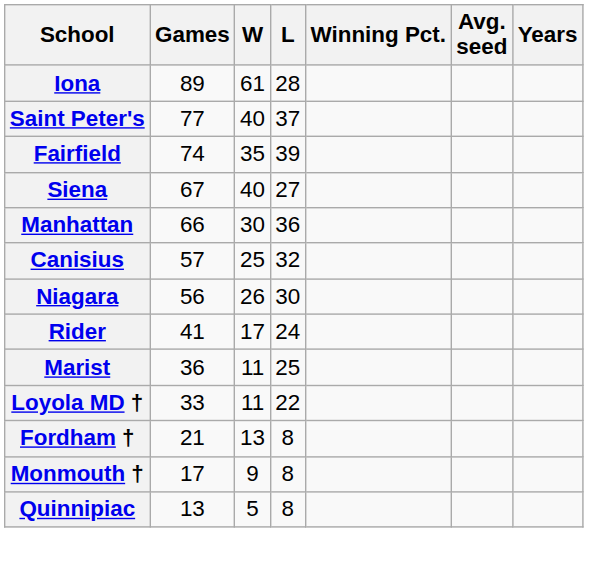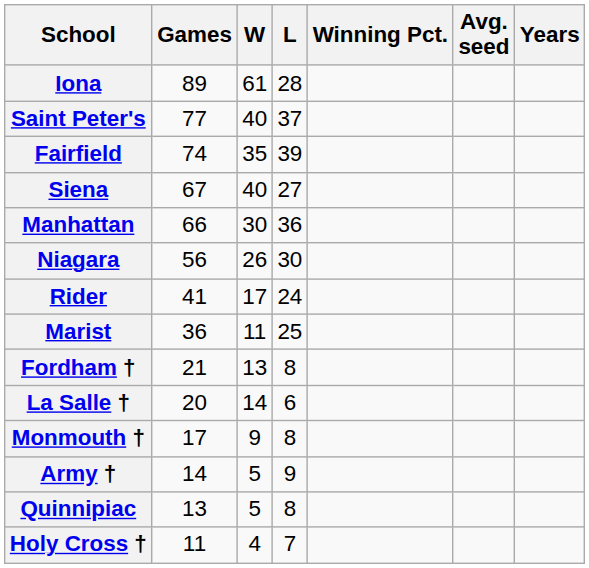- row: (77, 260)
- row: (77, 402)
+ row: (78, 402)
+ row: (78, 473)
+ row: (78, 544)
